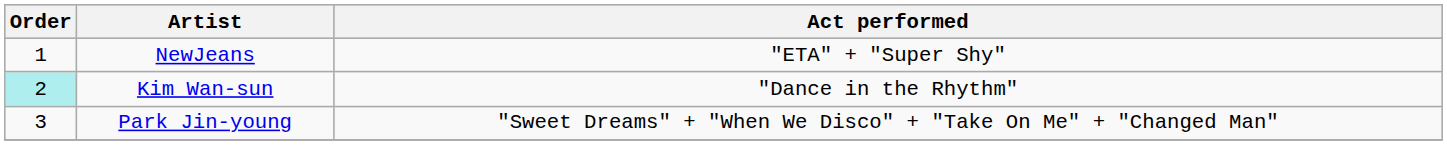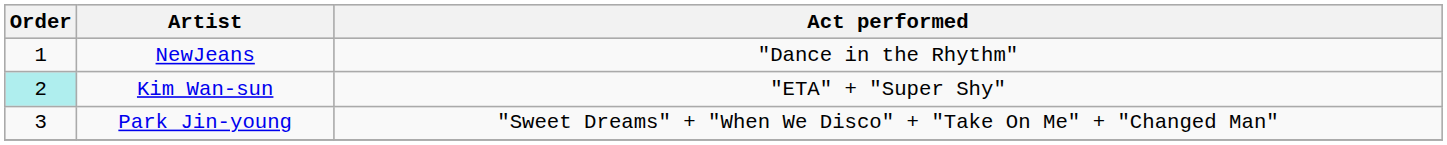(888, 55) "ETA" + "Super Shy" -> (888, 55) "Dance in the Rhythm"
(888, 89) "Dance in the Rhythm" -> (888, 89) "ETA" + "Super Shy"
